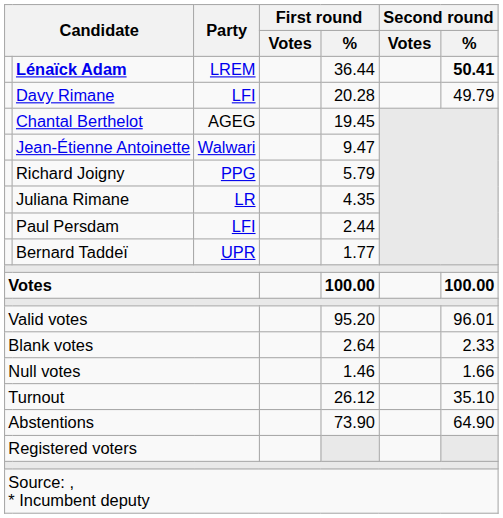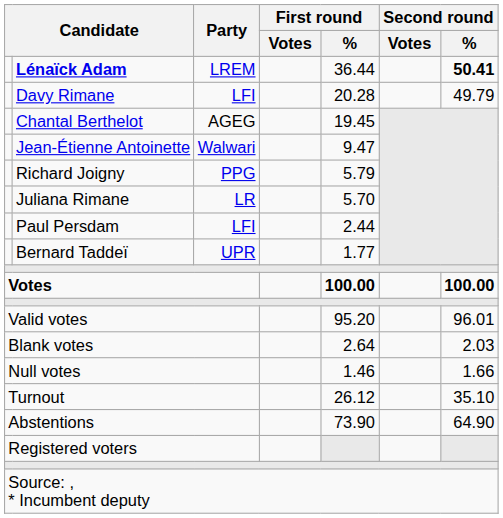(359, 200) 4.35 -> (359, 200) 5.70
(478, 345) 2.33 -> (478, 345) 2.03
